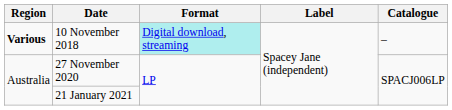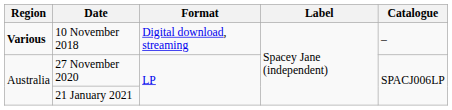(184, 38) paleturquoise background -> (184, 38) no background
